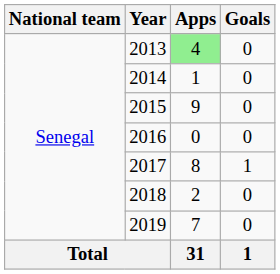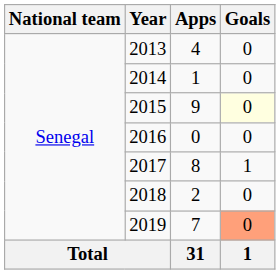(196, 48) lightgreen background -> (196, 48) no background
(247, 107) no background -> (247, 107) lightyellow background
(247, 225) no background -> (247, 225) lightsalmon background
